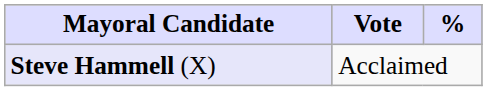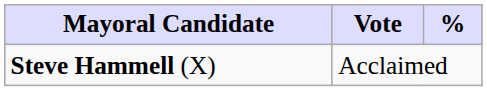(113, 64) lavender background -> (113, 64) no background
